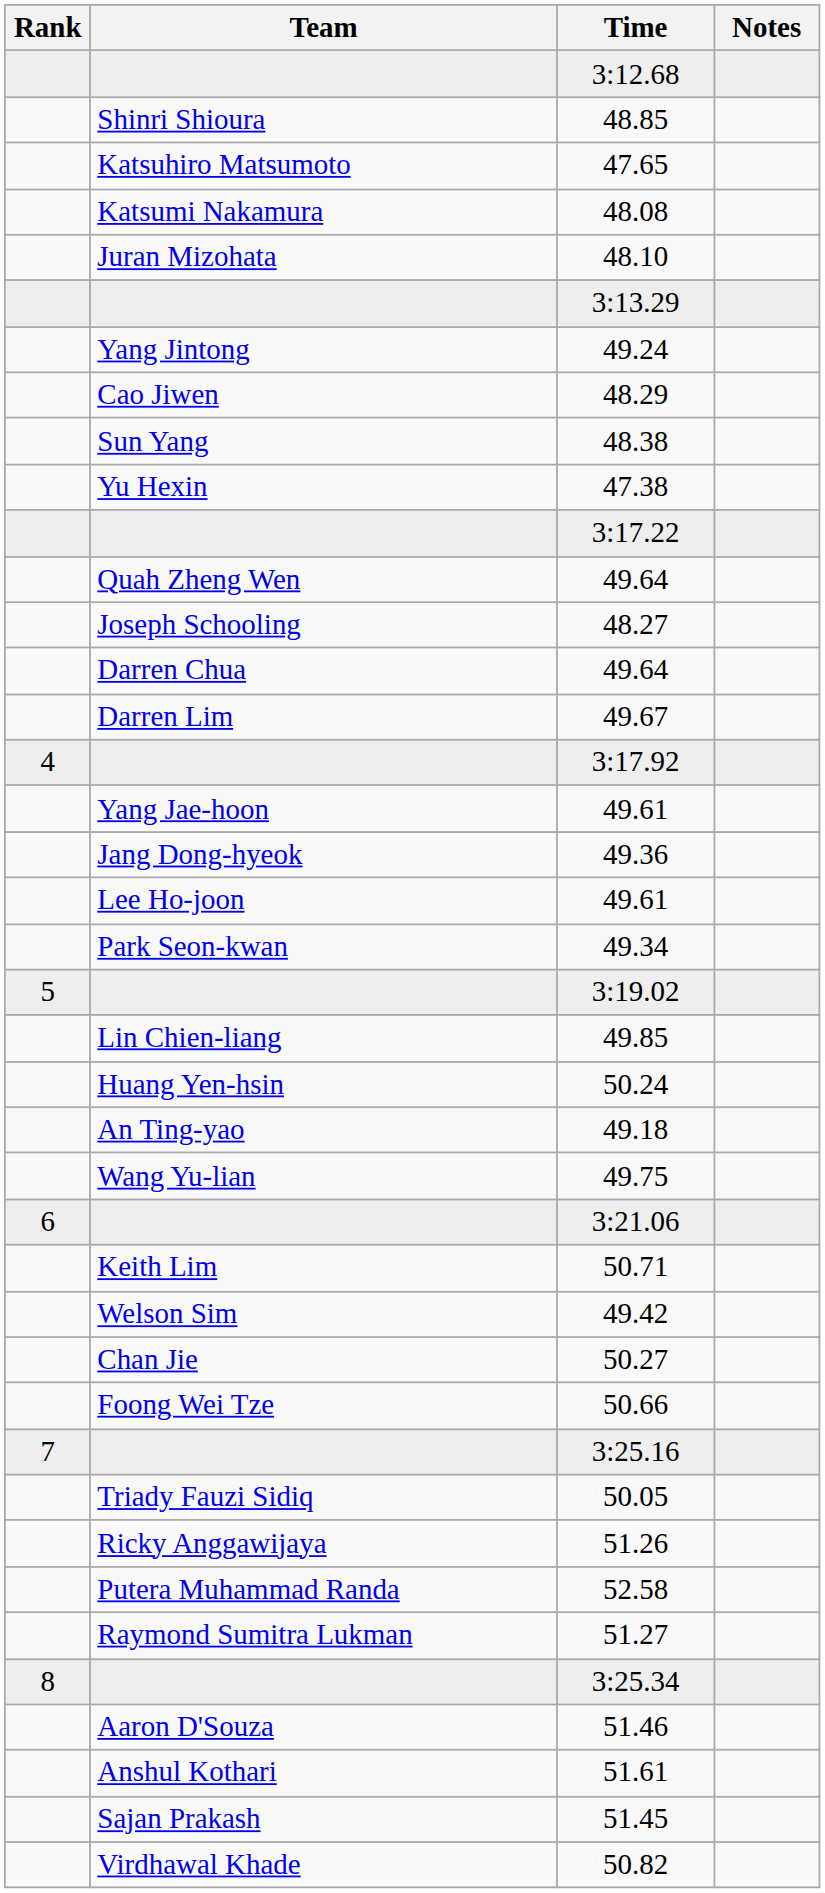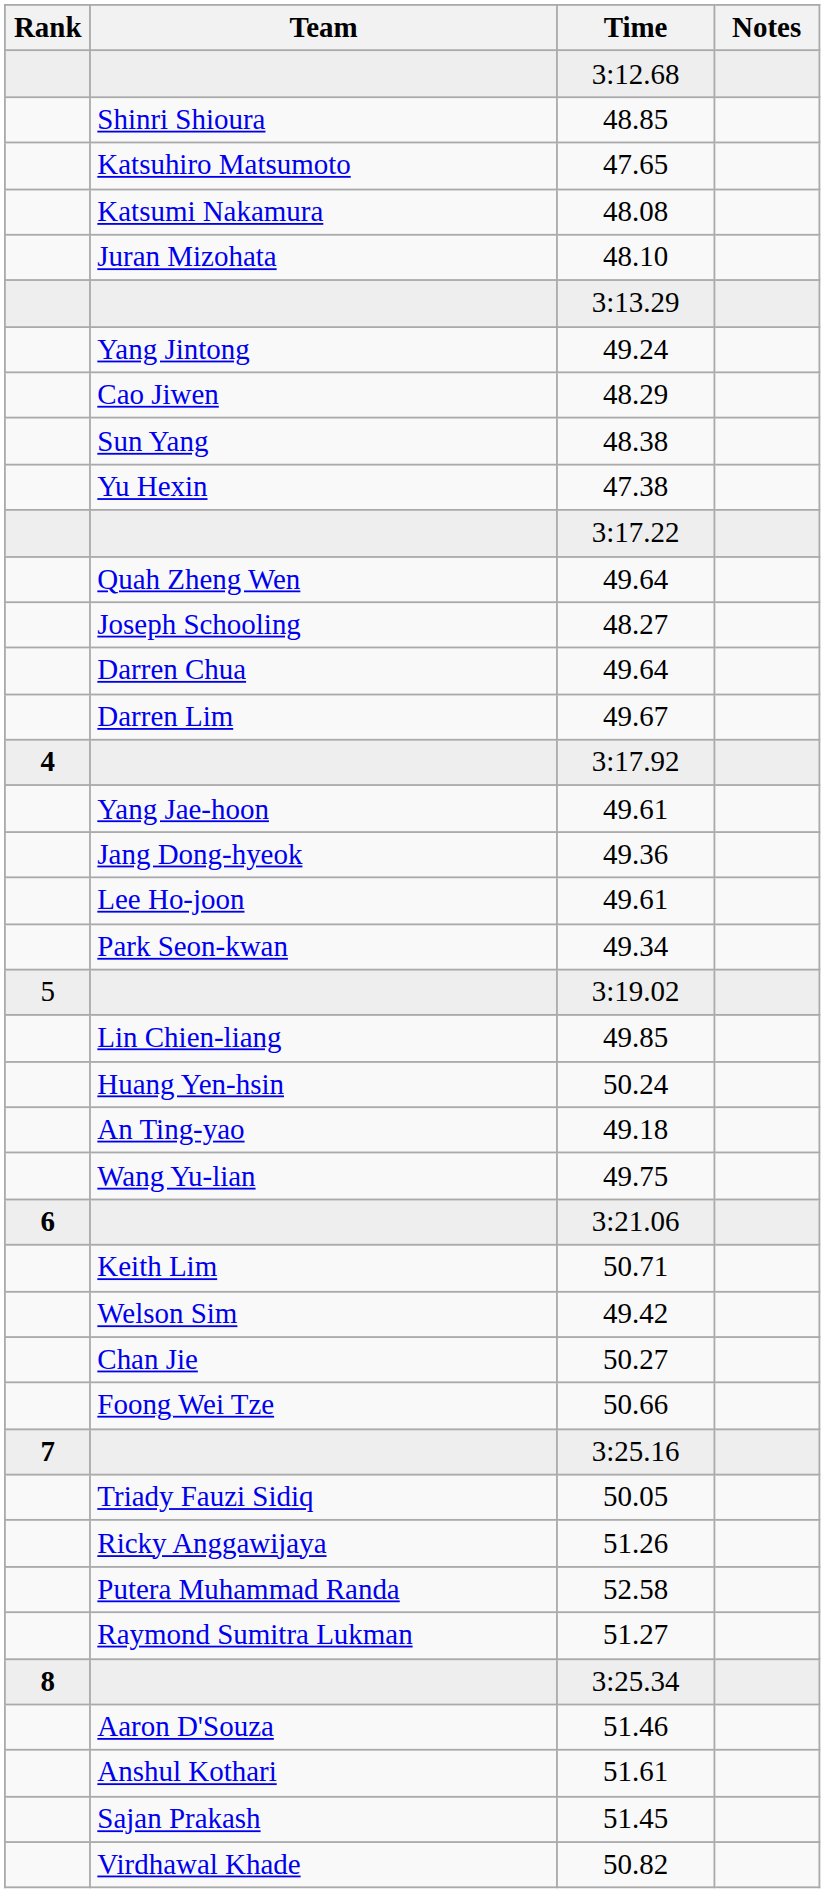(48, 762) normal -> (48, 762) bold
(48, 1221) normal -> (48, 1221) bold
(48, 1451) normal -> (48, 1451) bold
(48, 1680) normal -> (48, 1680) bold
